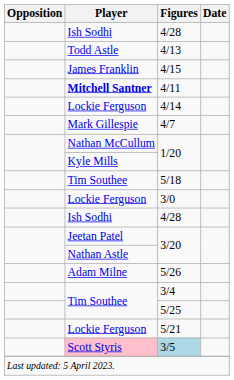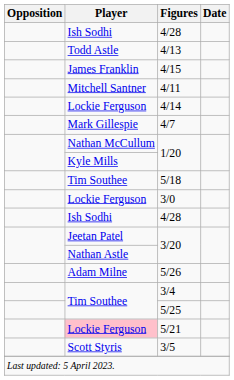(110, 87) bold -> (107, 87) normal
(107, 328) no background -> (107, 328) pink background
(95, 347) pink background -> (95, 347) no background
(168, 347) lightblue background -> (168, 347) no background
